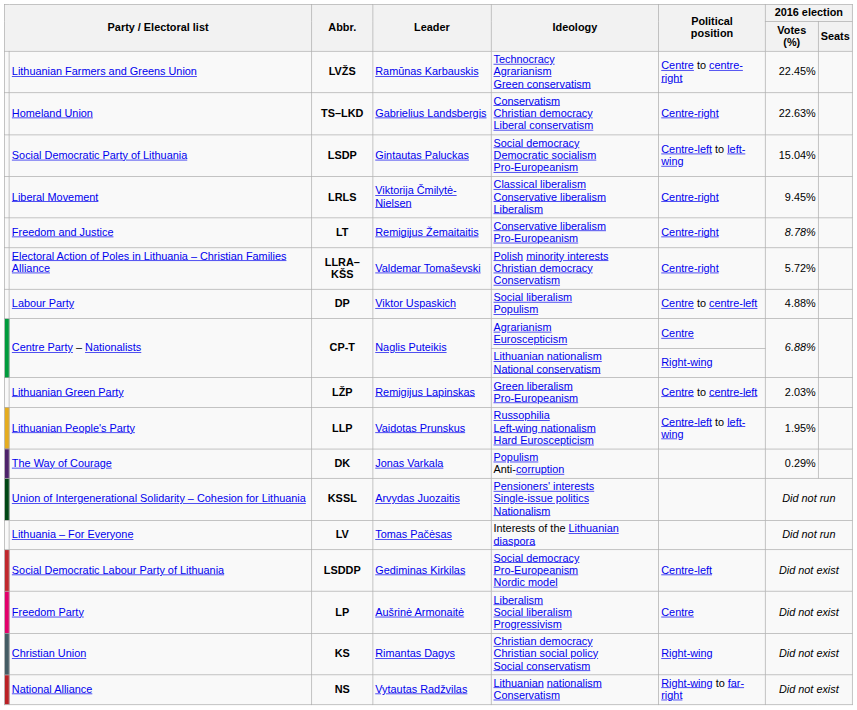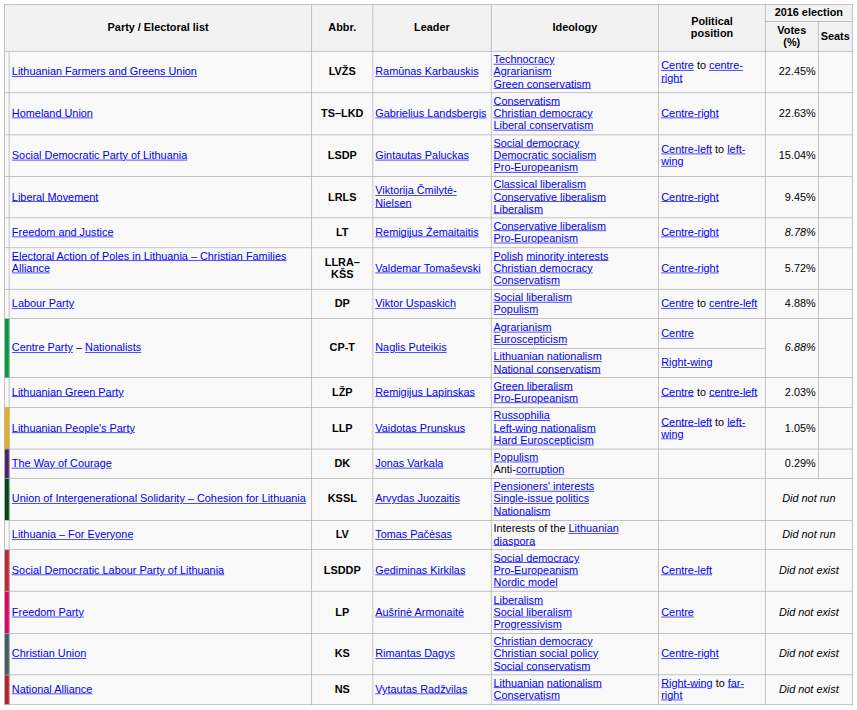(800, 428) 1.95% -> (800, 428) 1.05%
(687, 654) Right-wing -> (690, 654) Centre-right
